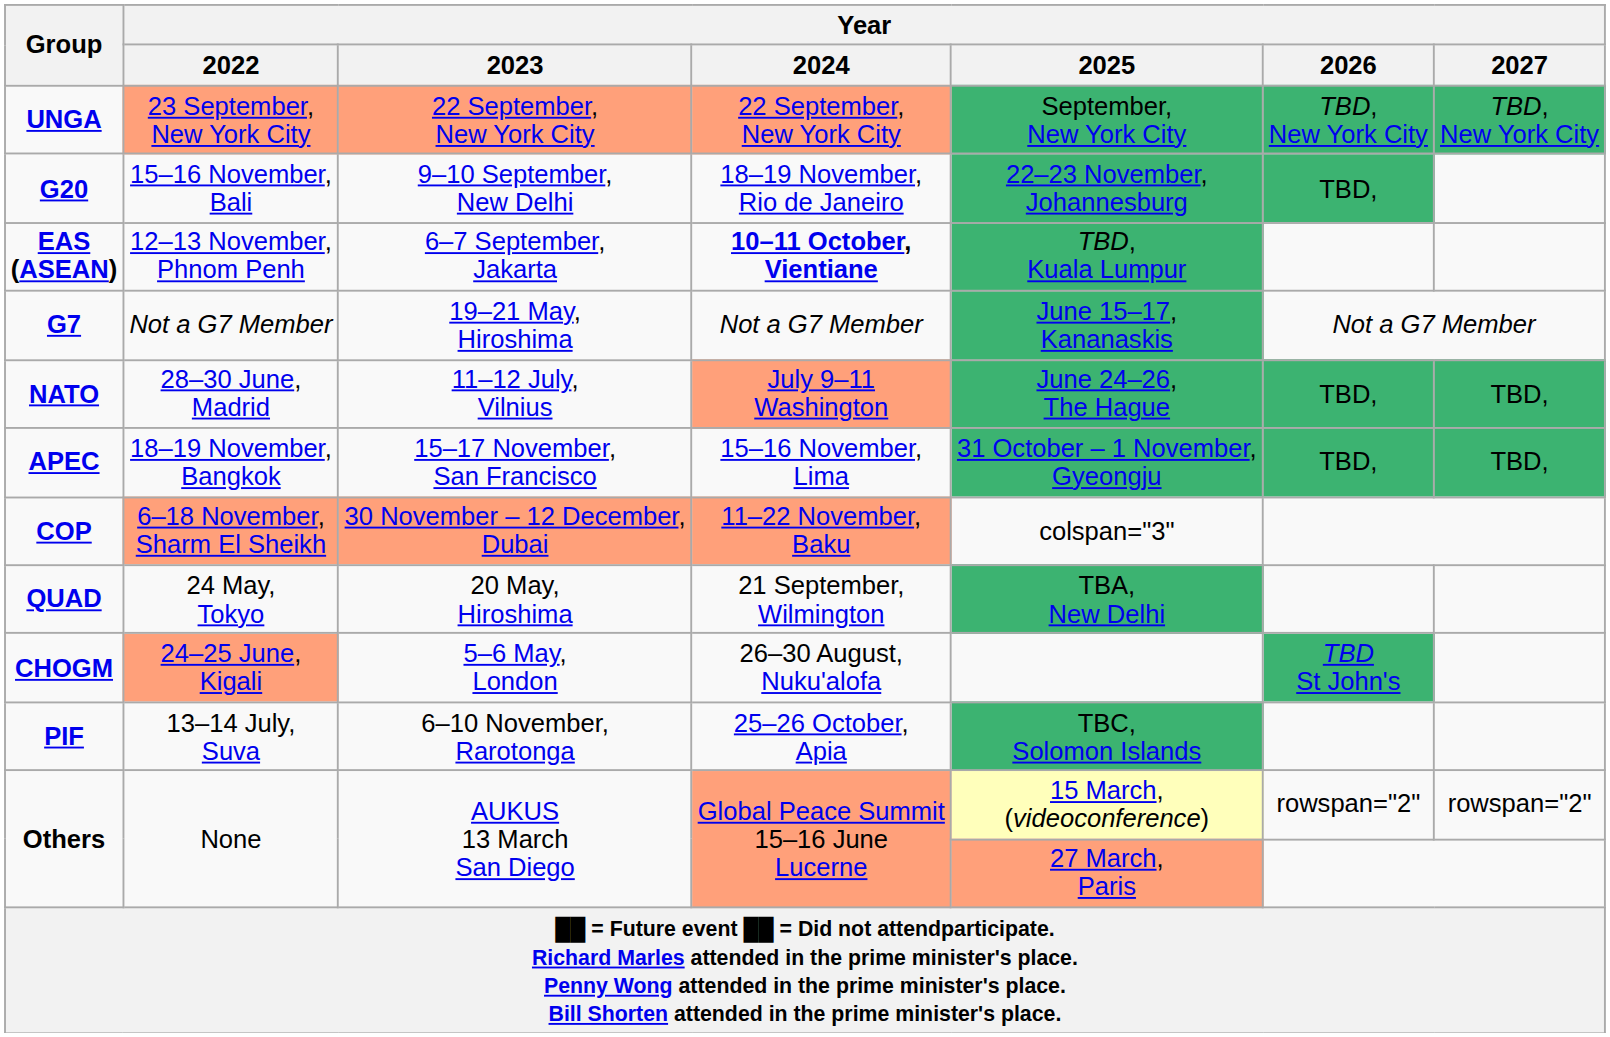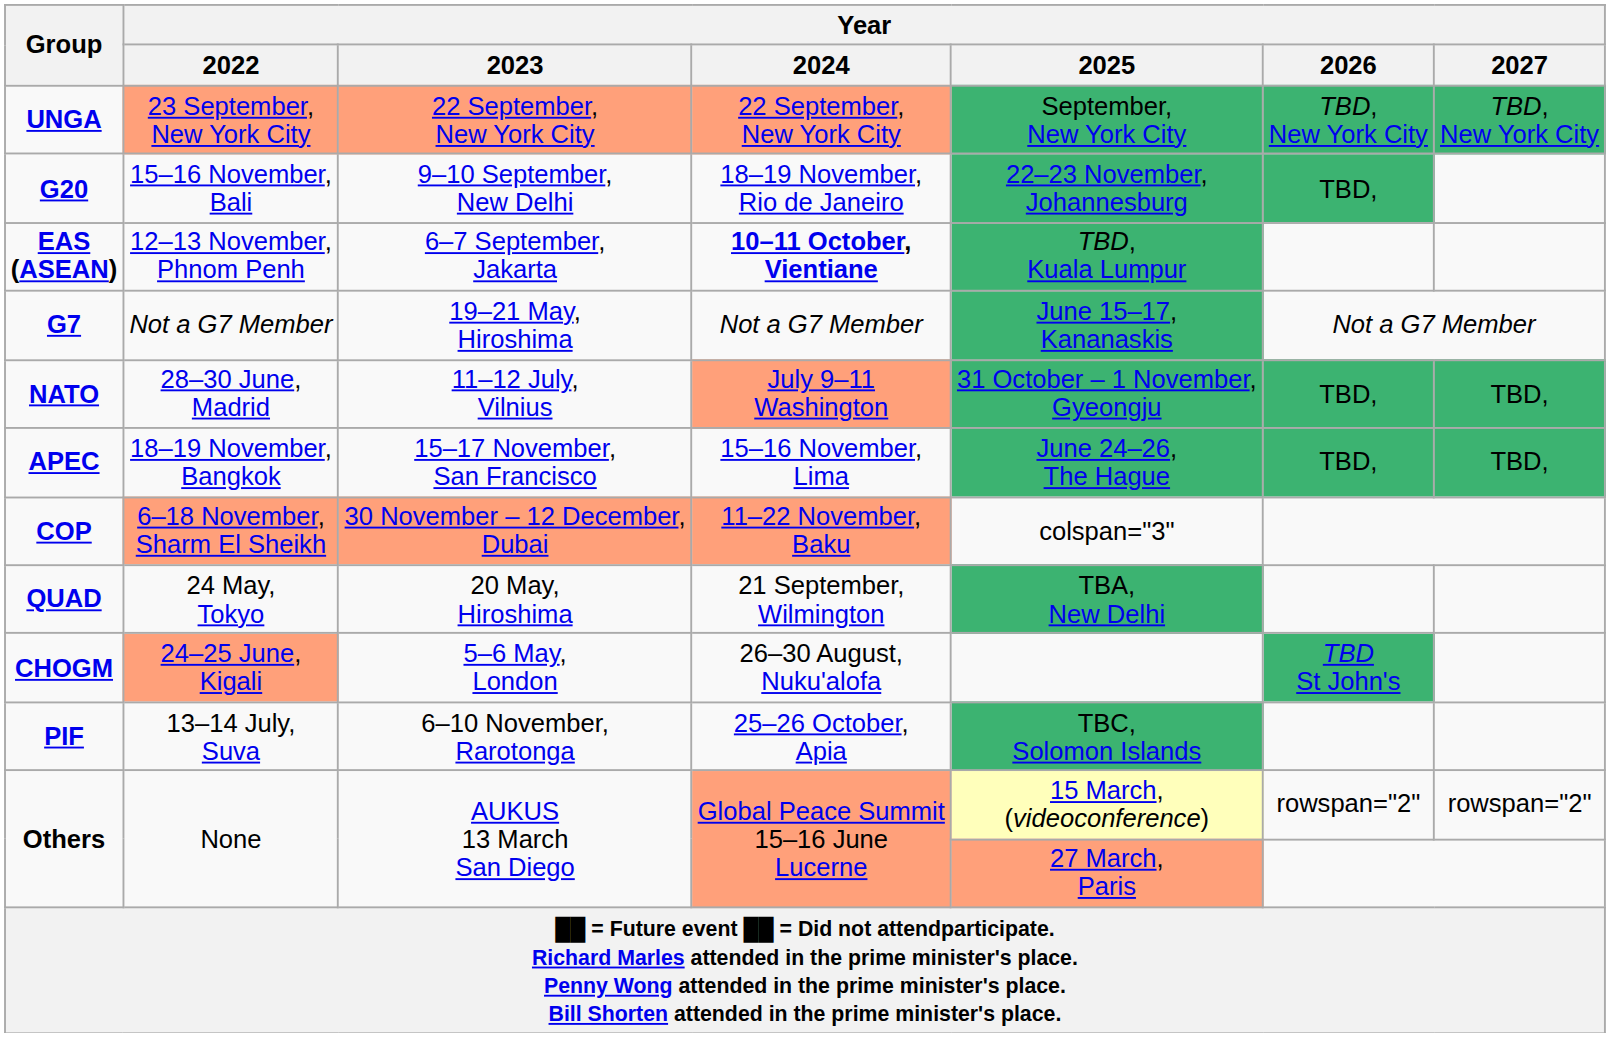(1107, 393) June 24–26, The Hague -> (1107, 393) 31 October – 1 November, Gyeongju
(1107, 462) 31 October – 1 November, Gyeongju -> (1107, 462) June 24–26, The Hague
